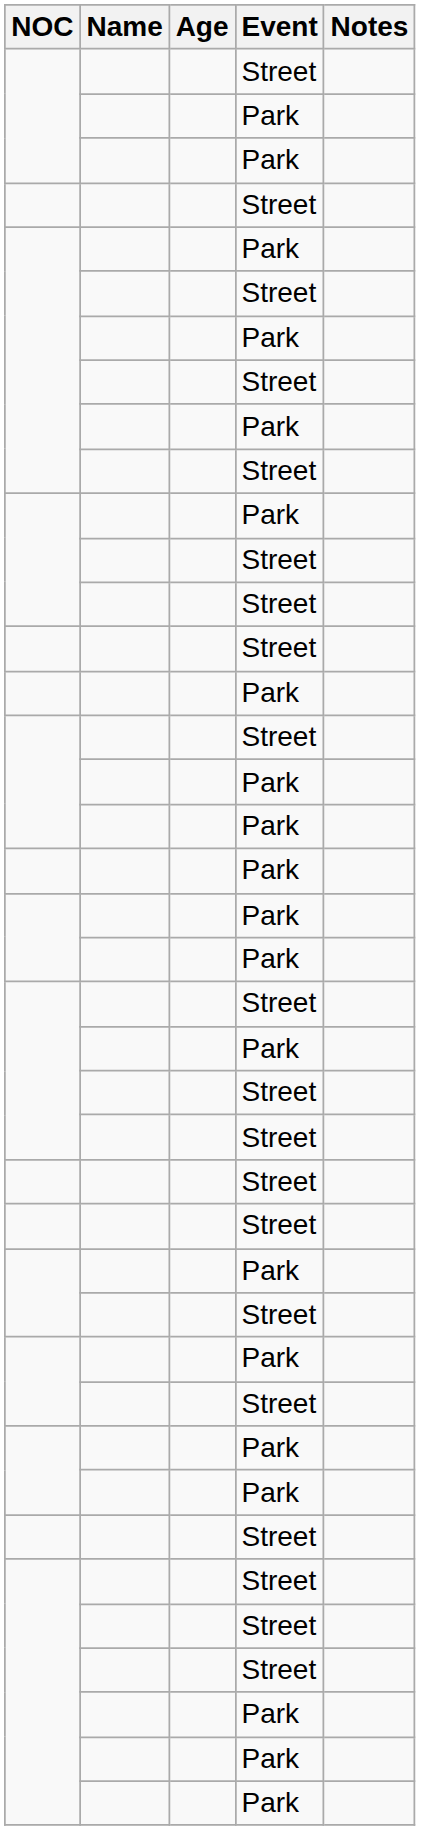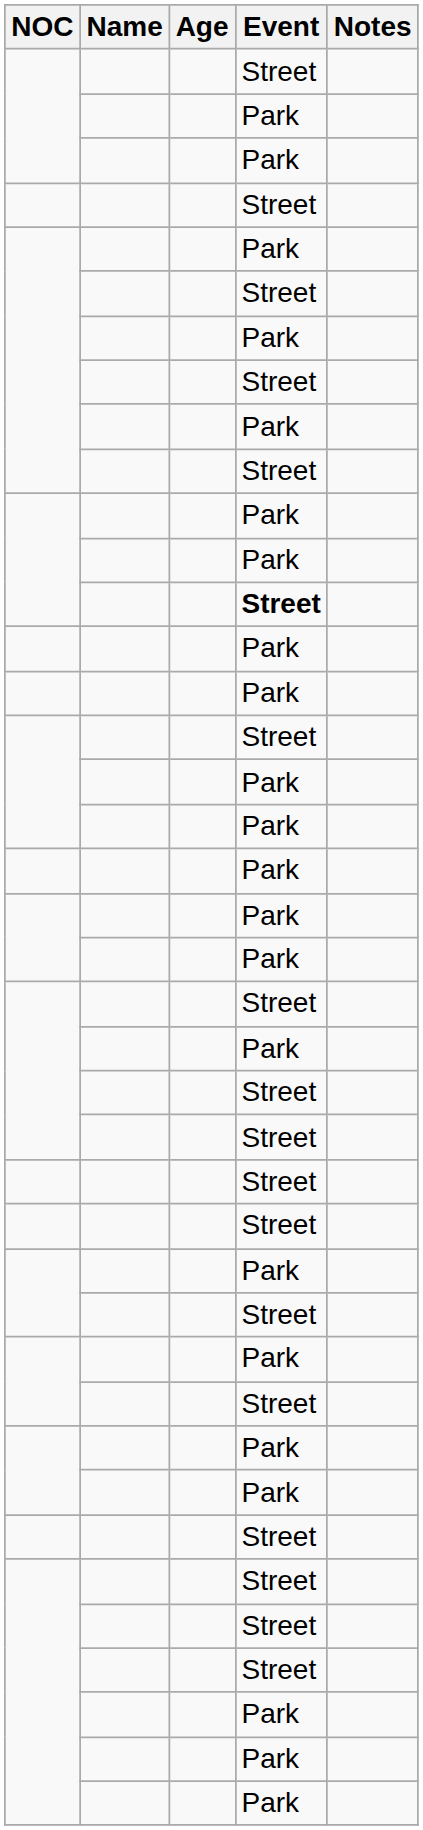(279, 559) Street -> (270, 559) Park
(279, 603) normal -> (281, 603) bold
(279, 648) Street -> (270, 648) Park
